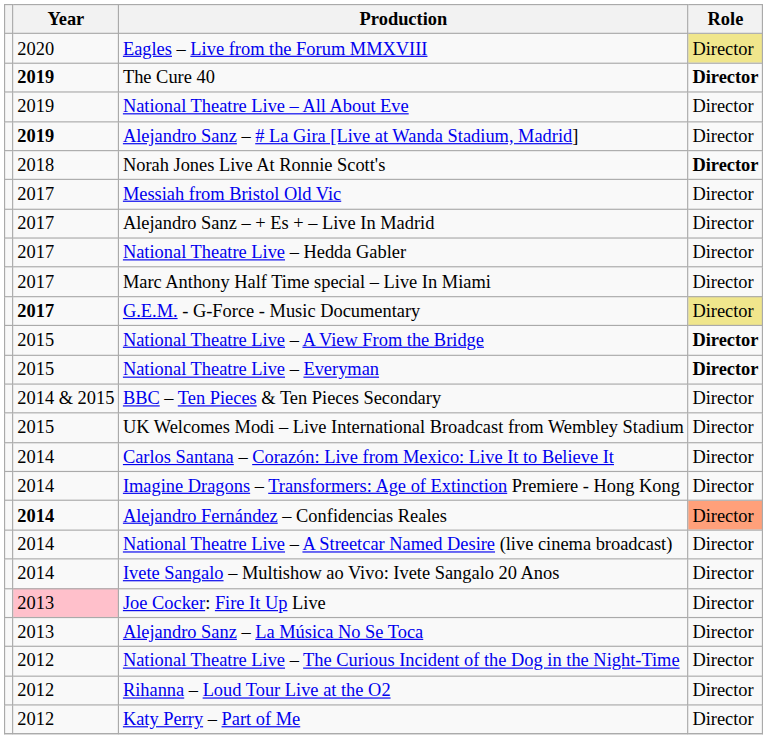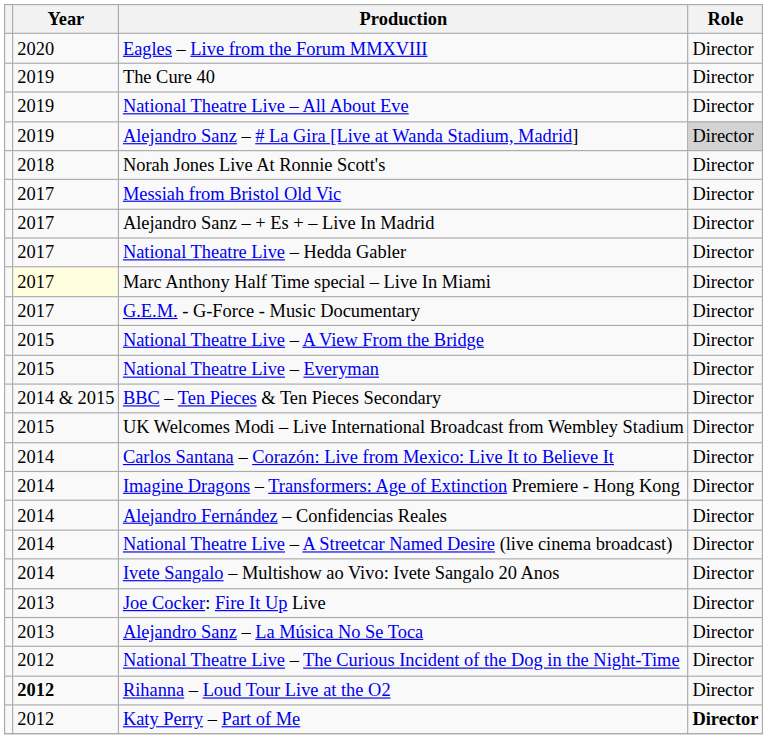(723, 48) khaki background -> (723, 48) no background
(36, 77) bold -> (36, 77) normal
(725, 77) bold -> (723, 77) normal
(36, 135) bold -> (36, 135) normal
(723, 135) no background -> (723, 135) lightgrey background
(725, 164) bold -> (723, 164) normal
(36, 281) no background -> (36, 281) lightyellow background
(36, 310) bold -> (36, 310) normal
(723, 310) khaki background -> (723, 310) no background
(725, 340) bold -> (723, 340) normal
(725, 369) bold -> (723, 369) normal
(36, 515) bold -> (36, 515) normal
(723, 515) lightsalmon background -> (723, 515) no background
(36, 602) pink background -> (36, 602) no background
(36, 690) normal -> (36, 690) bold
(723, 719) normal -> (725, 719) bold
